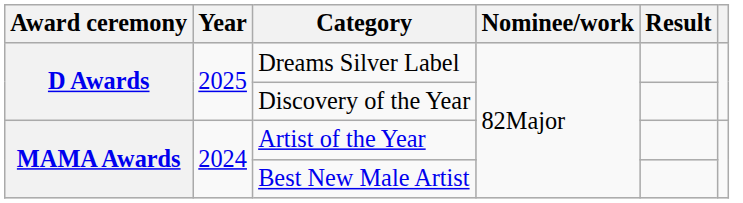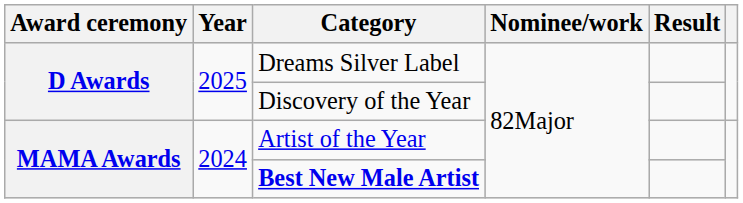(364, 178) normal -> (369, 178) bold
